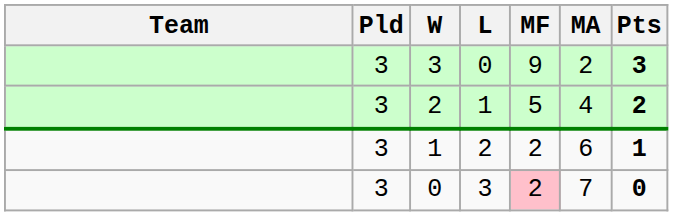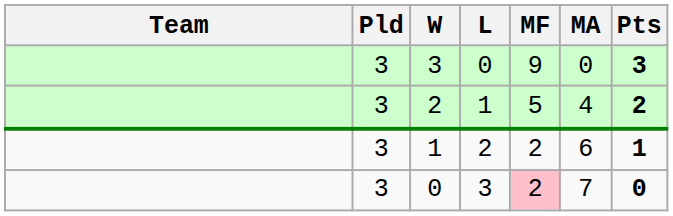(586, 66) 2 -> (586, 66) 0
